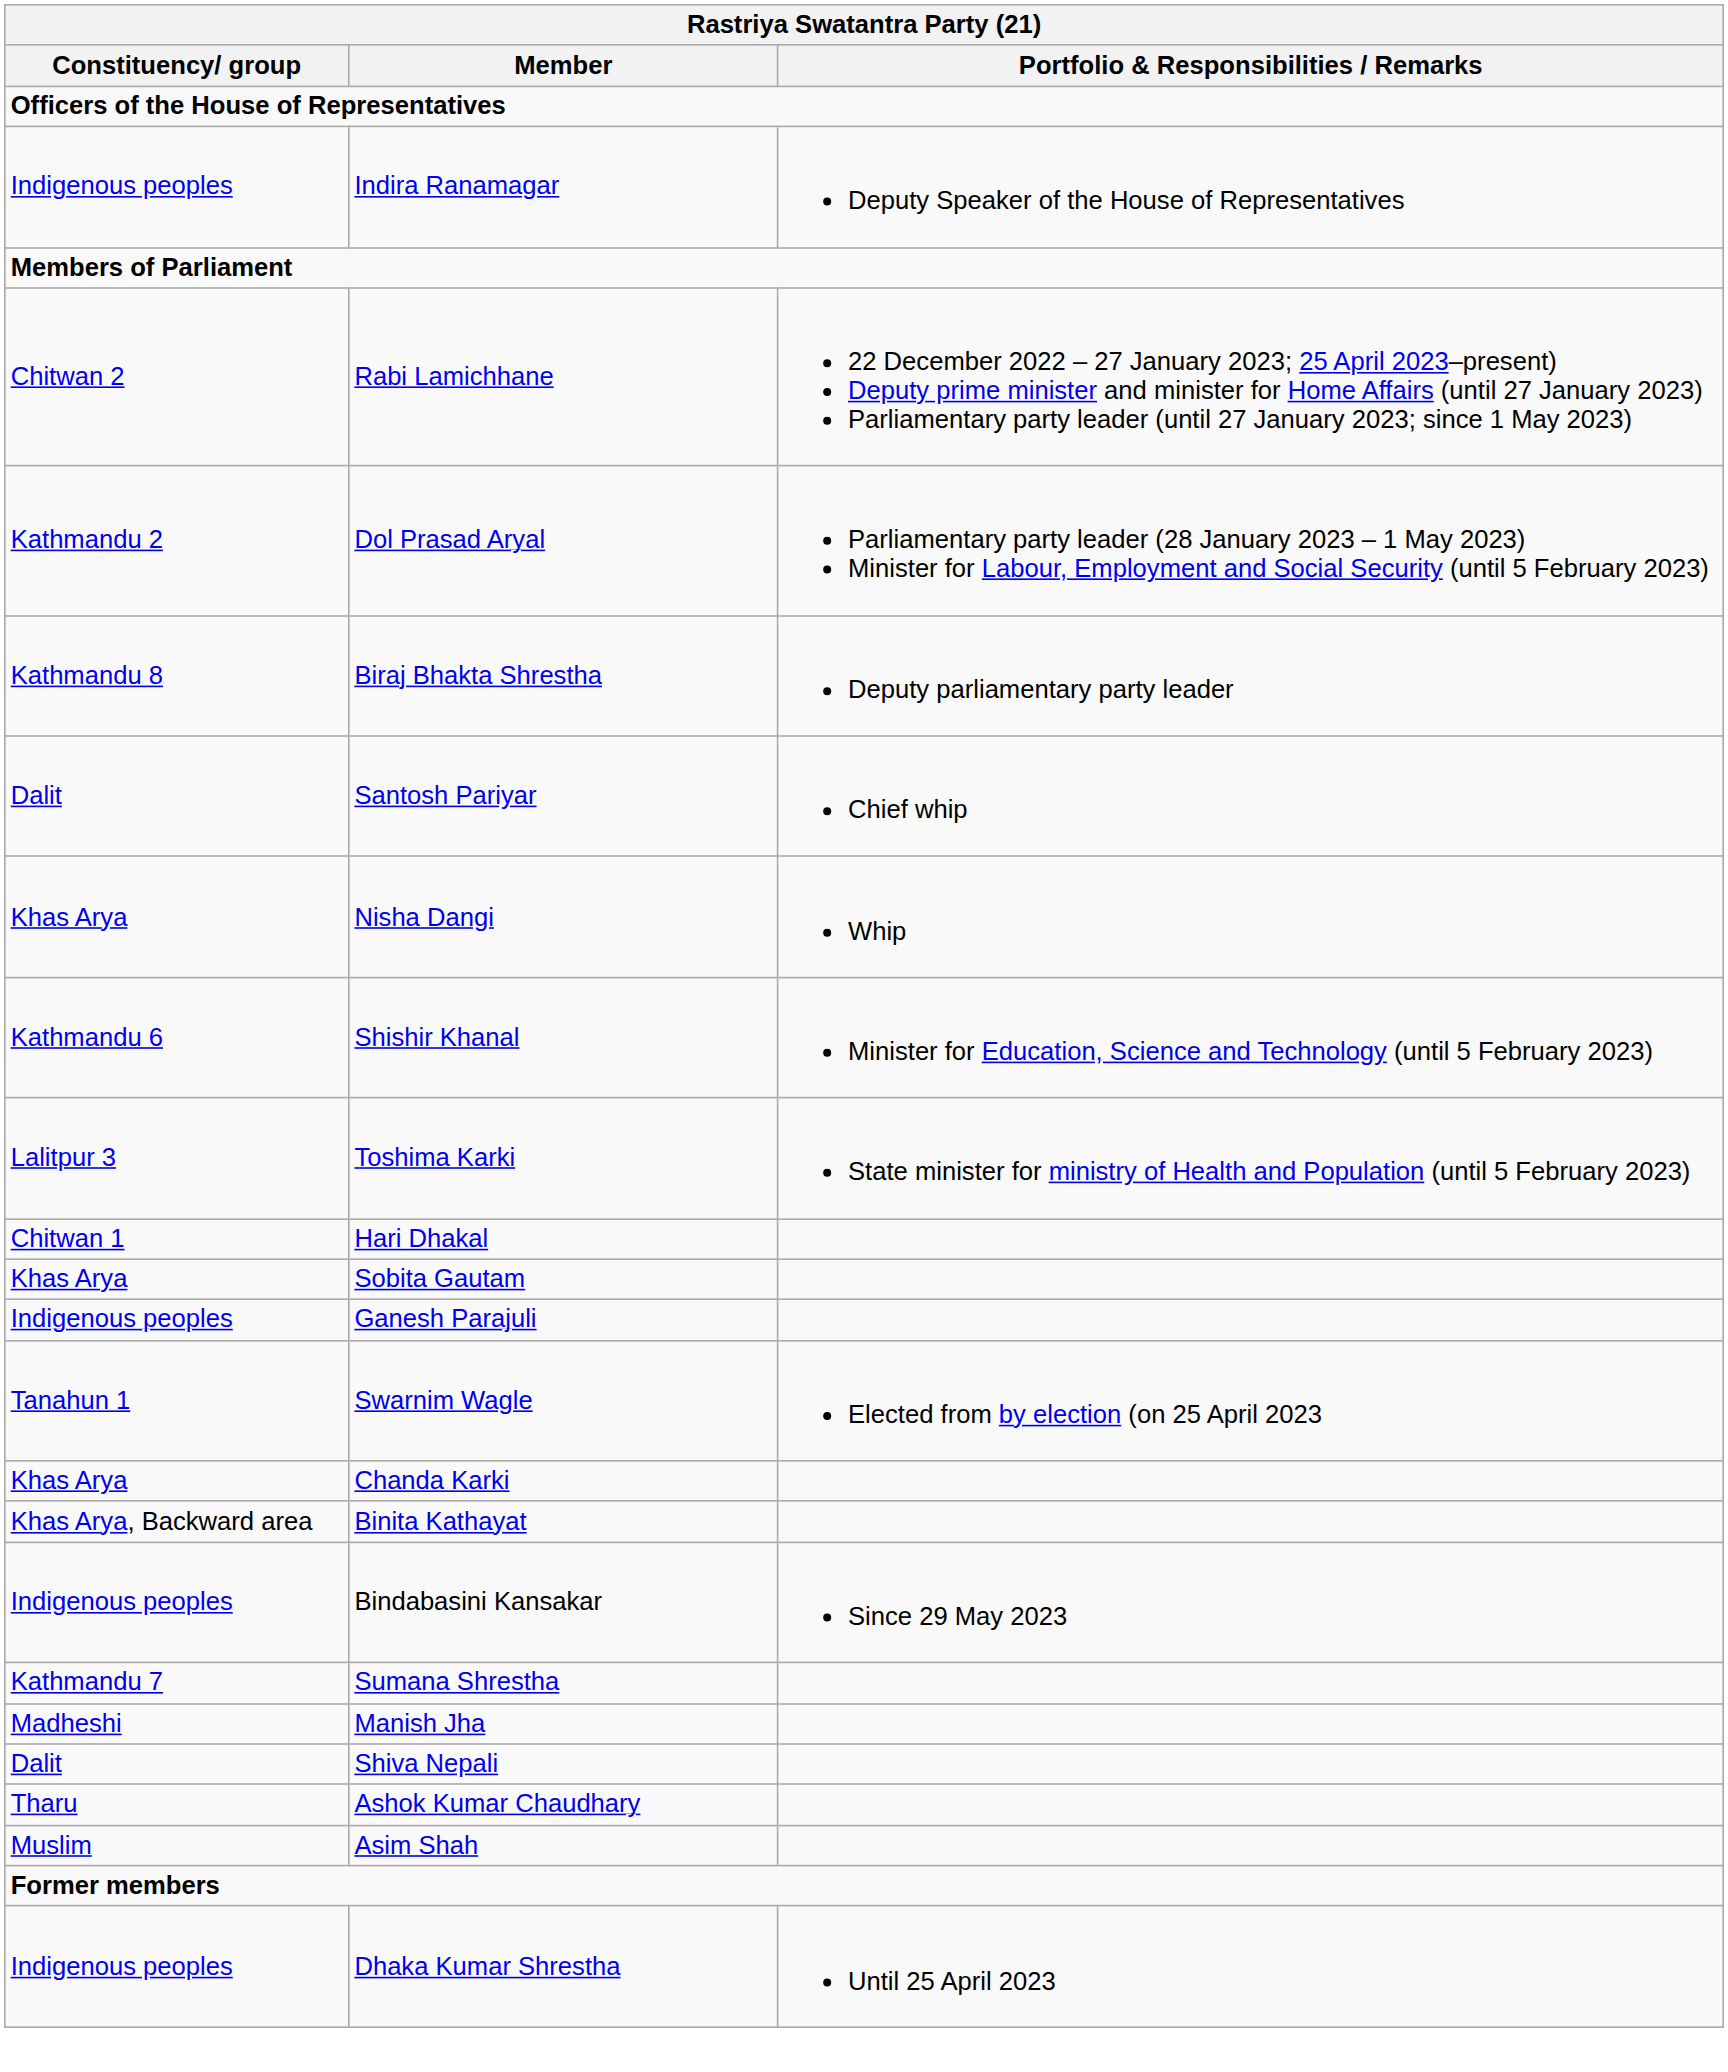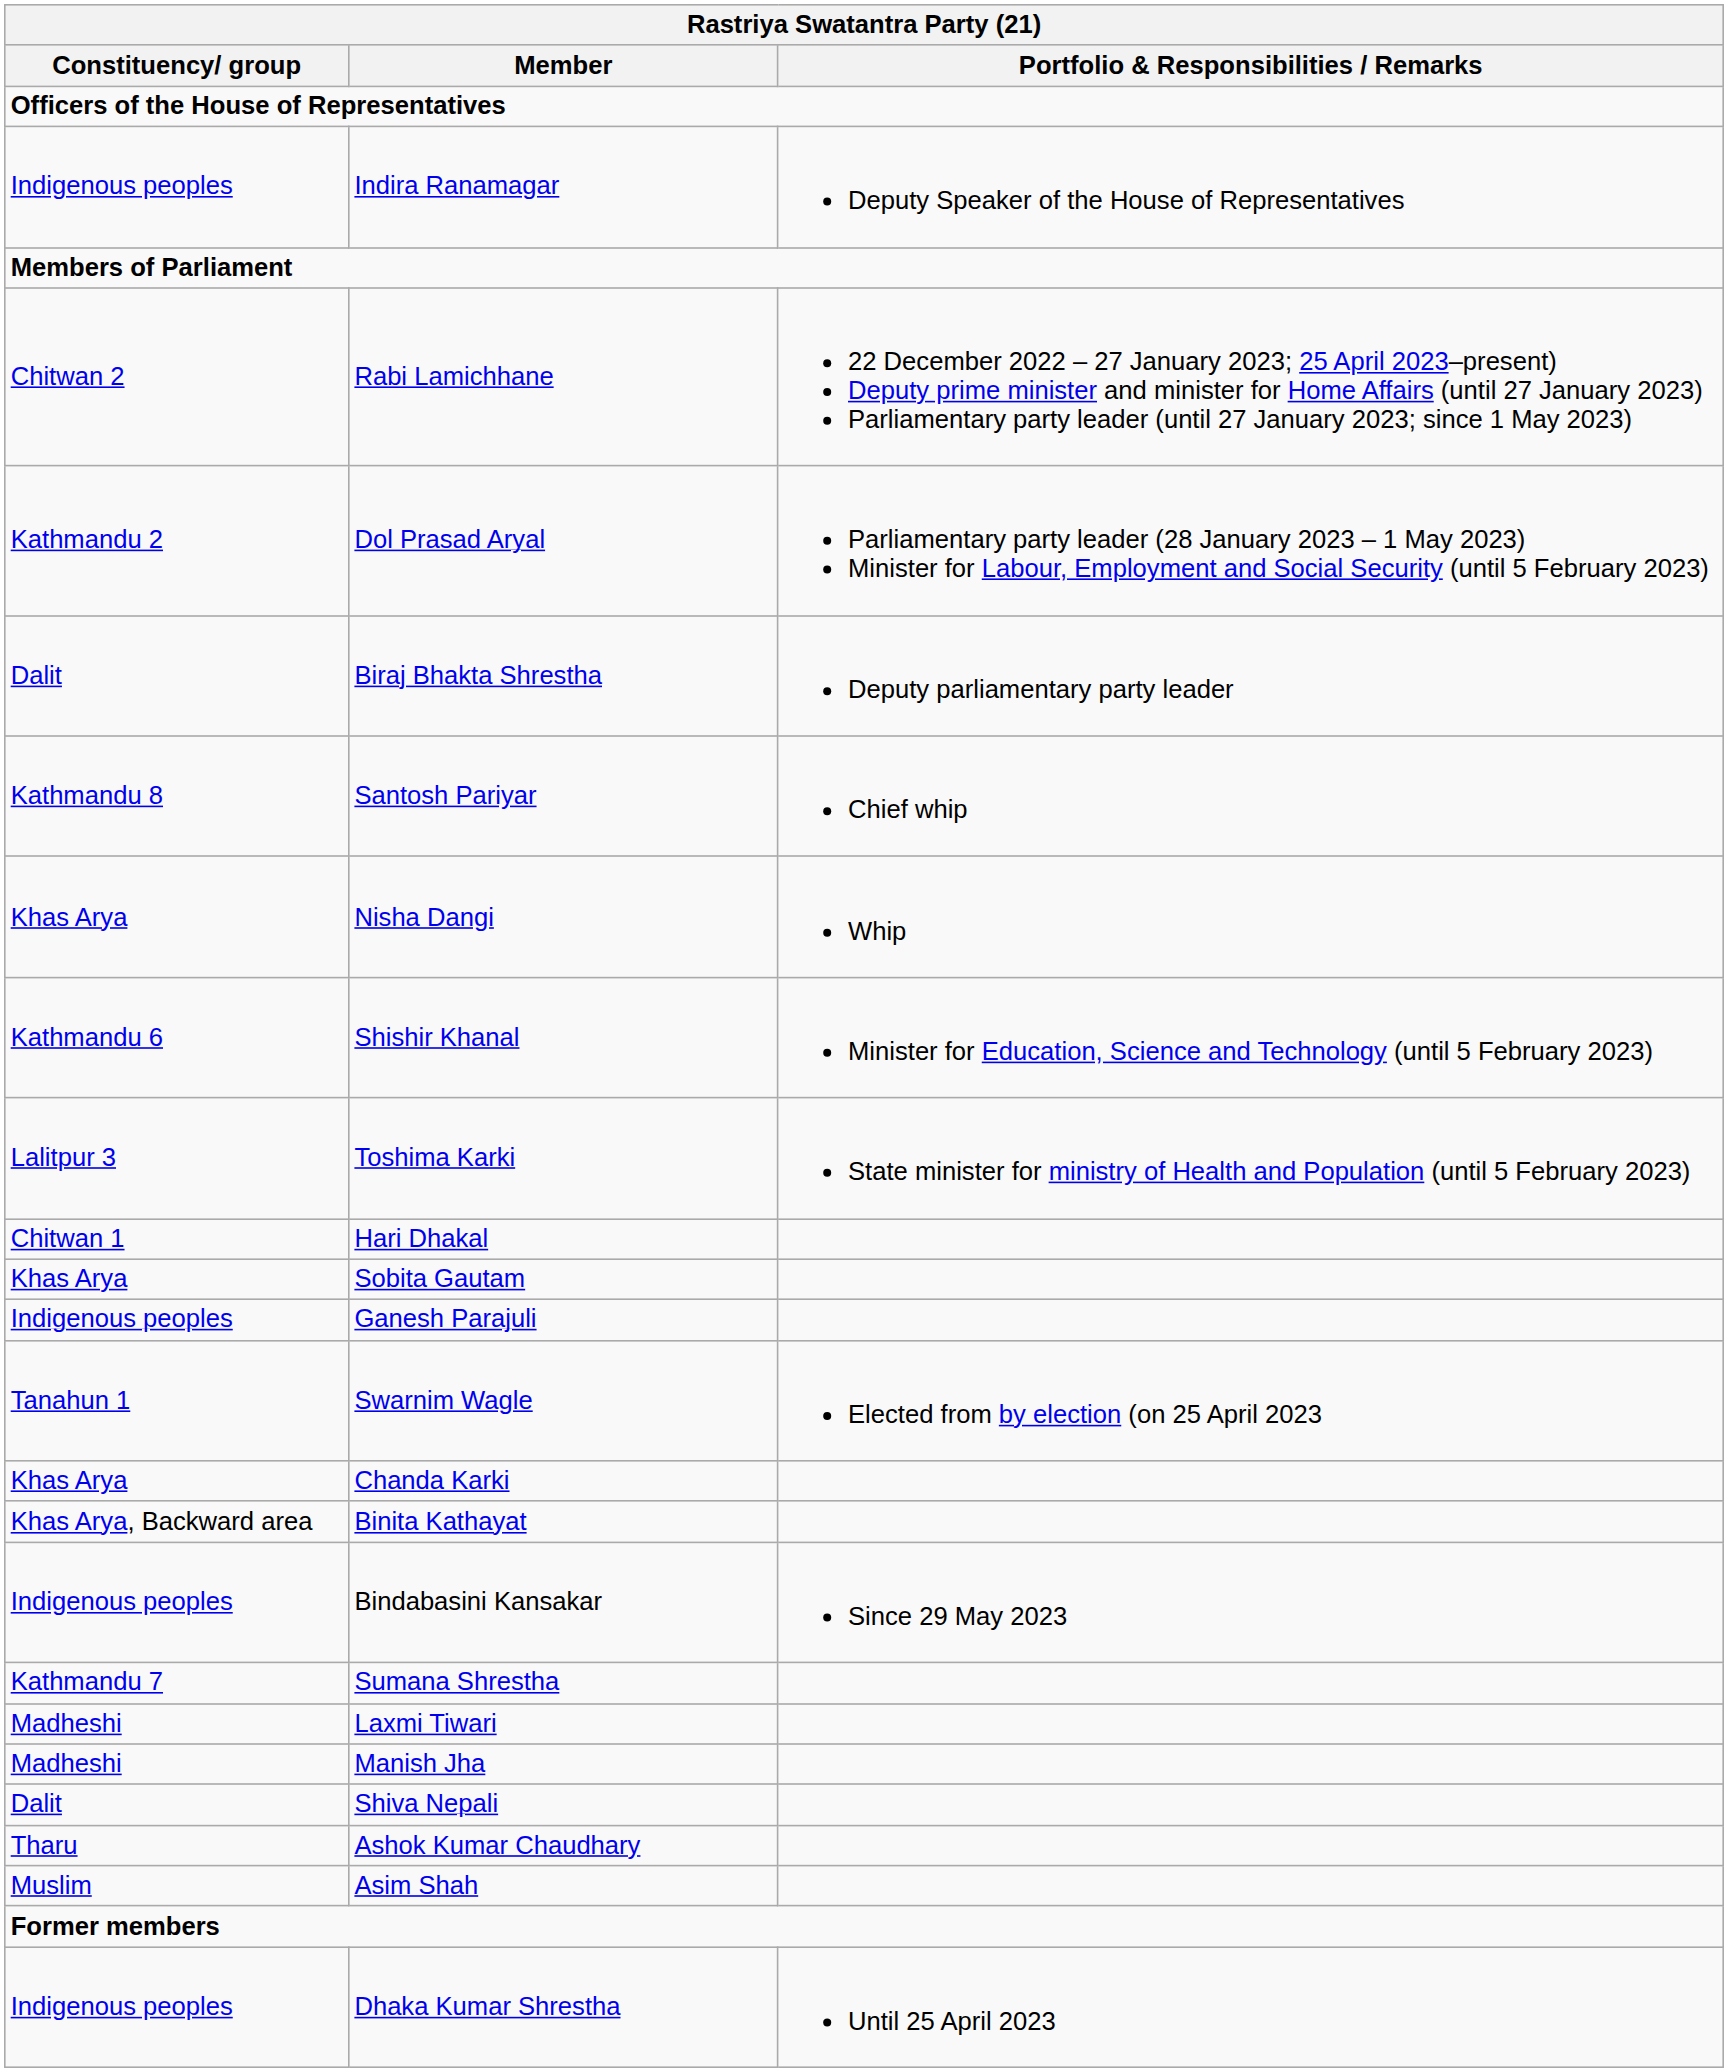(87, 675) Kathmandu 8 -> (36, 675) Dalit
(36, 796) Dalit -> (87, 796) Kathmandu 8
+ row: (426, 1723)
